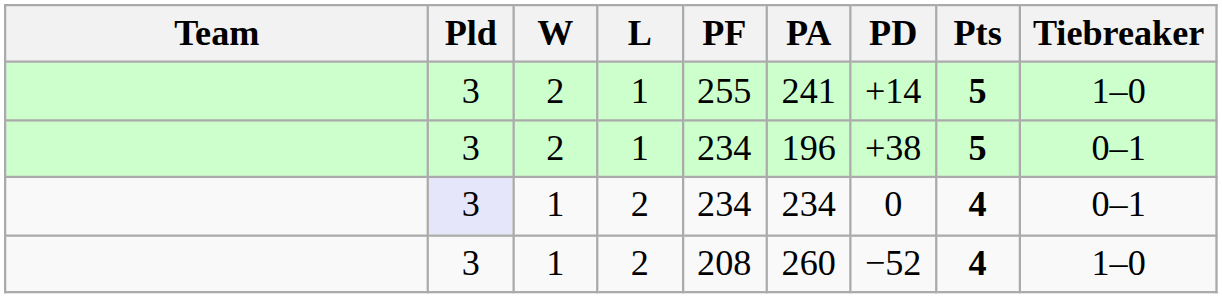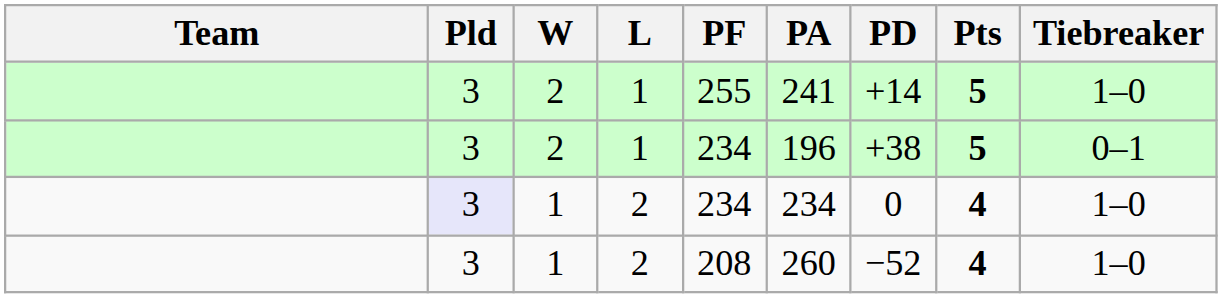(1119, 205) 0–1 -> (1119, 205) 1–0
